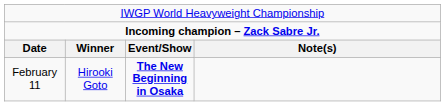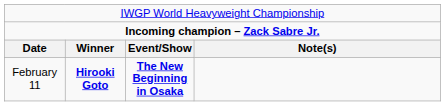(95, 79) normal -> (95, 79) bold
